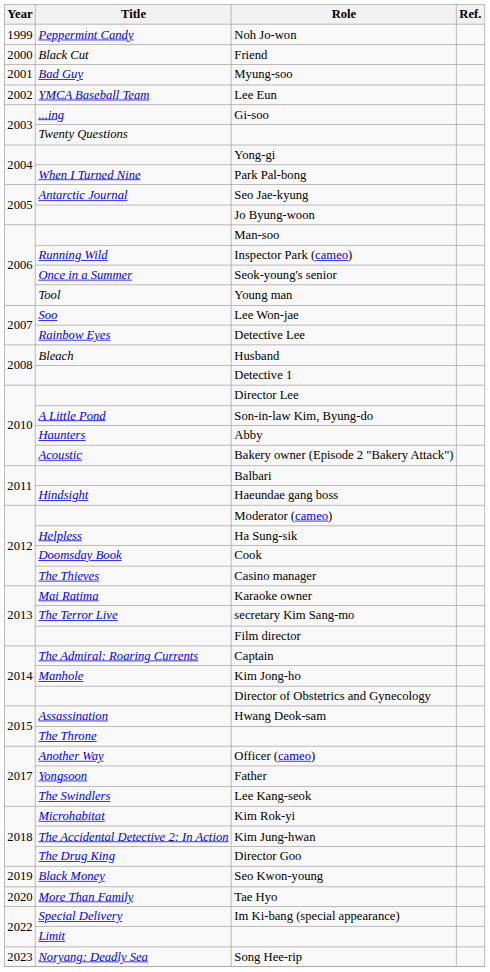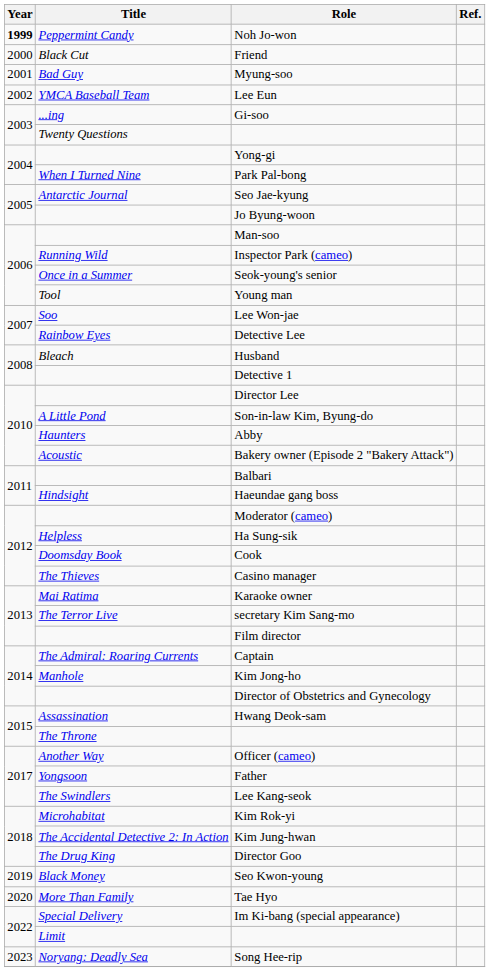(20, 34) normal -> (20, 34) bold
